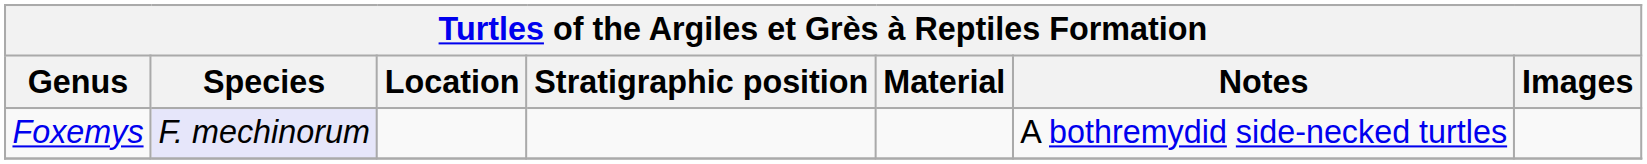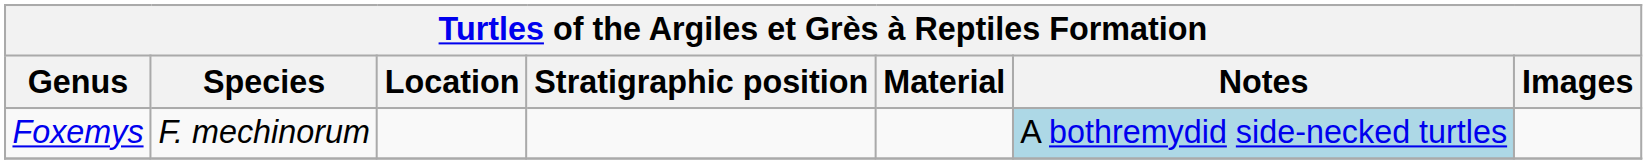(264, 132) lavender background -> (264, 132) no background
(1264, 132) no background -> (1264, 132) lightblue background
